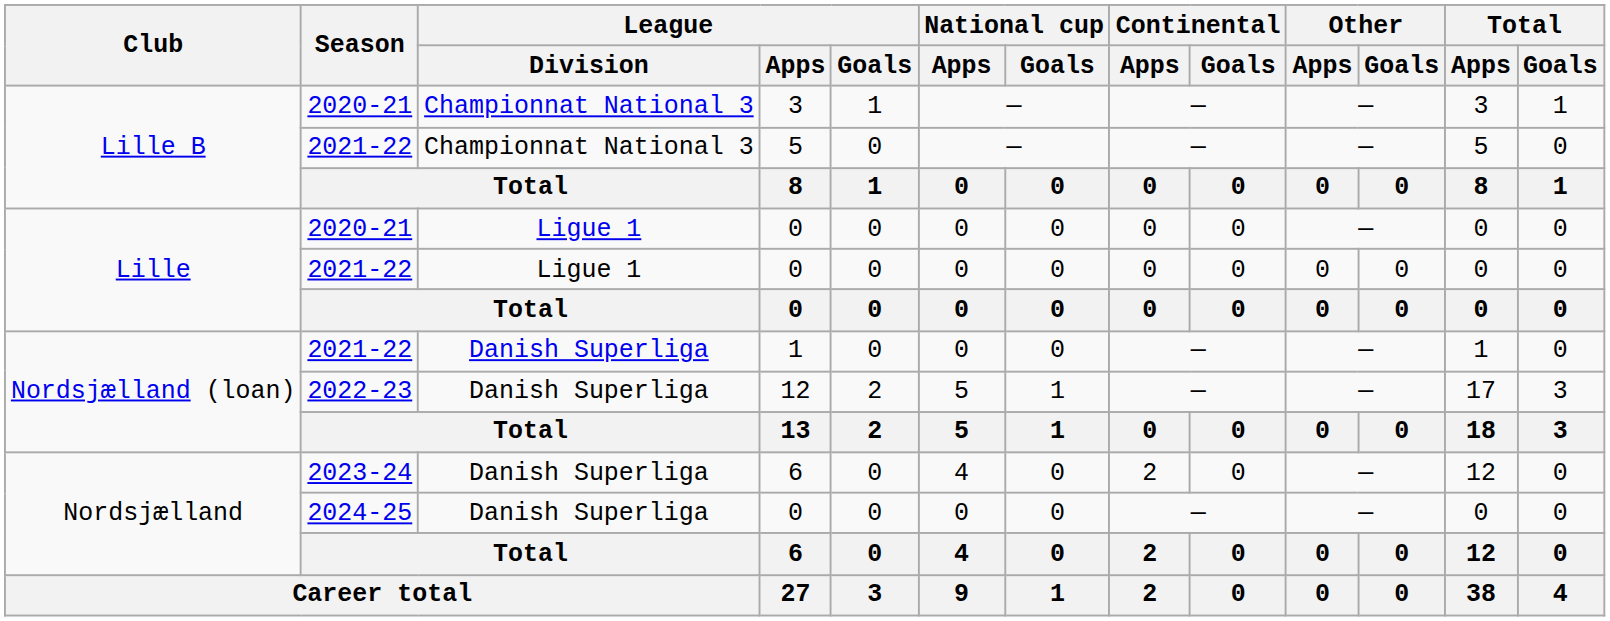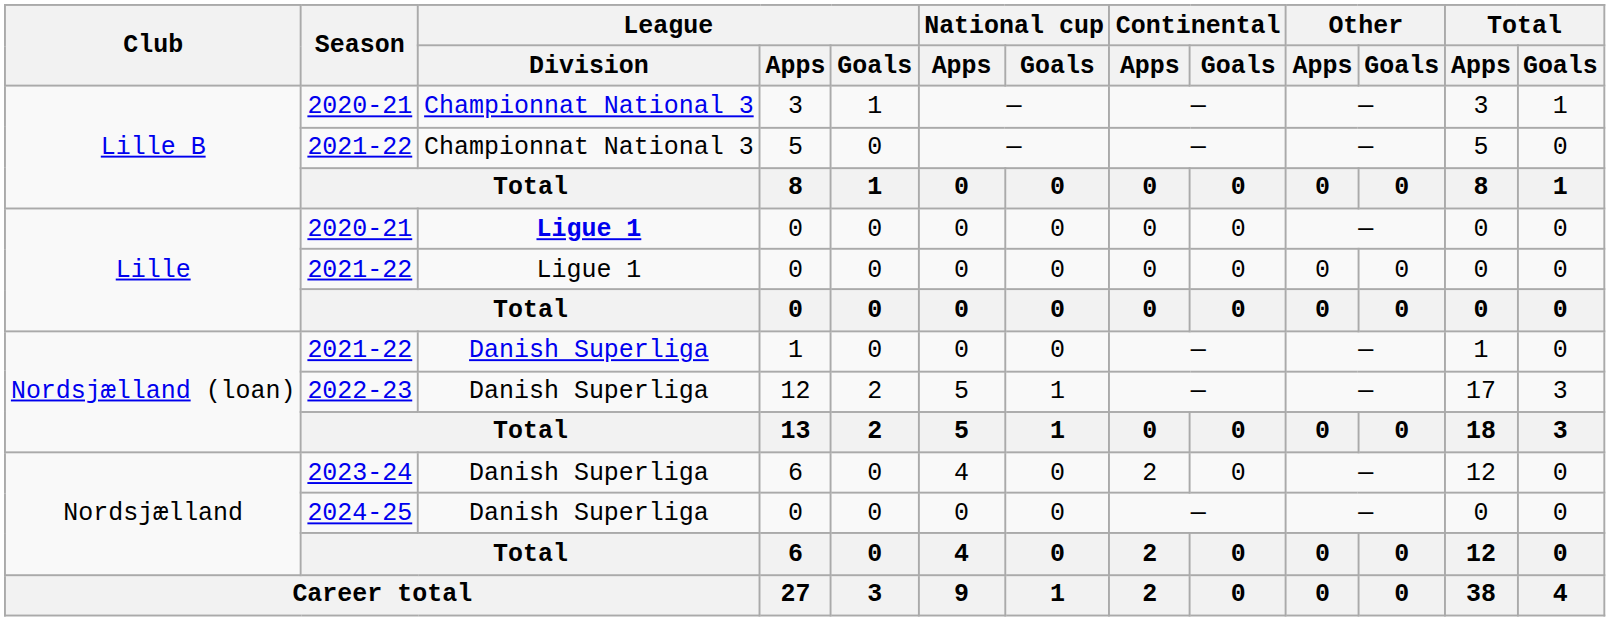(589, 229) normal -> (589, 229) bold
